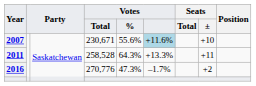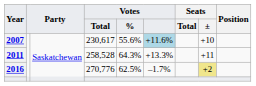(100, 41) 230,671 -> (100, 41) 230,617
(130, 70) 47.3% -> (130, 70) 62.5%
(207, 70) no background -> (207, 70) khaki background
